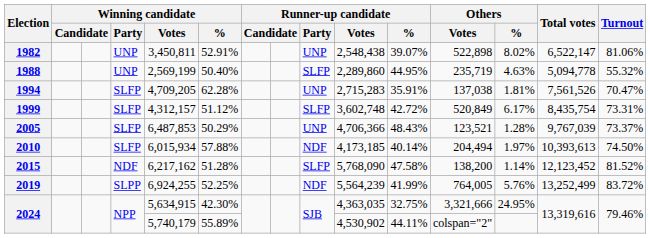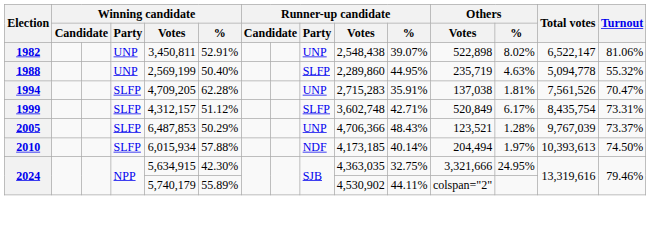(409, 109) 42.72% -> (409, 109) 42.71%
- row: (28, 166)
- row: (28, 185)
